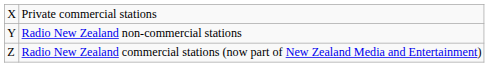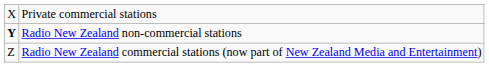(12, 33) normal -> (12, 33) bold
